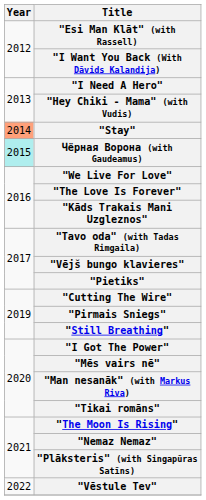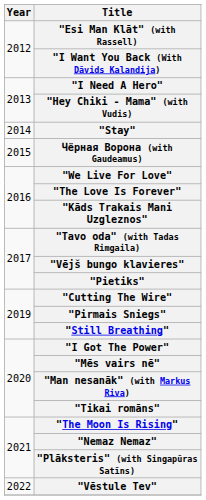(19, 130) lightsalmon background -> (19, 130) no background
(19, 153) paleturquoise background -> (19, 153) no background
